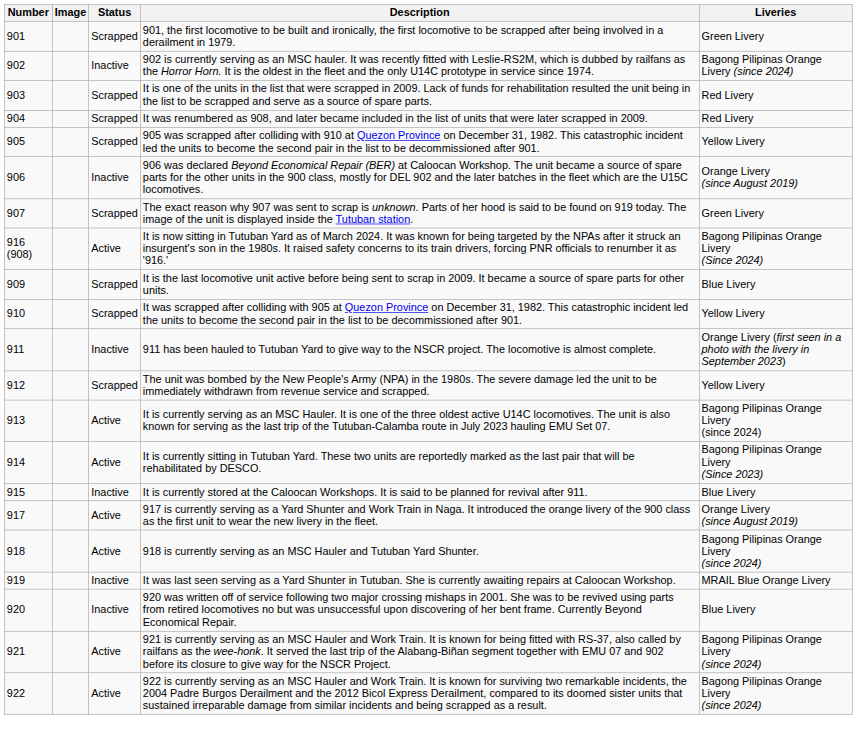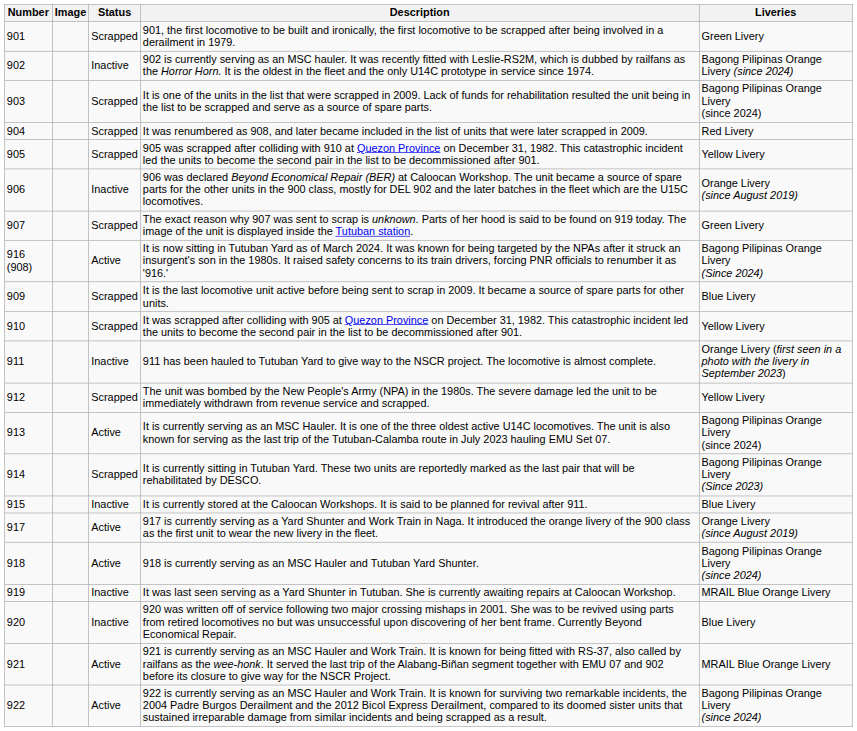(728, 95) Red Livery -> (762, 101) Bagong Pilipinas Orange Livery (since 2024)
(106, 462) Active -> (115, 475) Scrapped
(762, 651) Bagong Pilipinas Orange Livery (since 2024) -> (766, 664) MRAIL Blue Orange Livery
